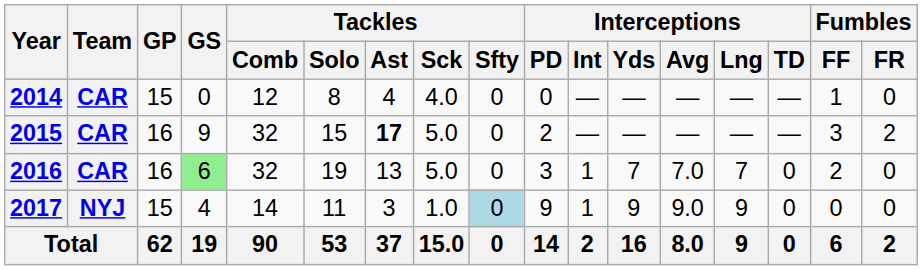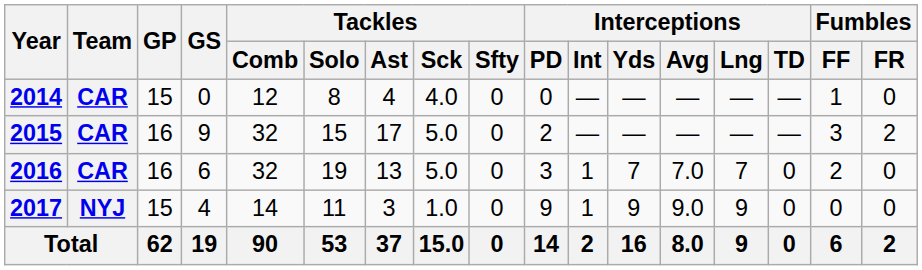(389, 134) bold -> (389, 134) normal
(204, 171) lightgreen background -> (204, 171) no background
(497, 208) lightblue background -> (497, 208) no background
